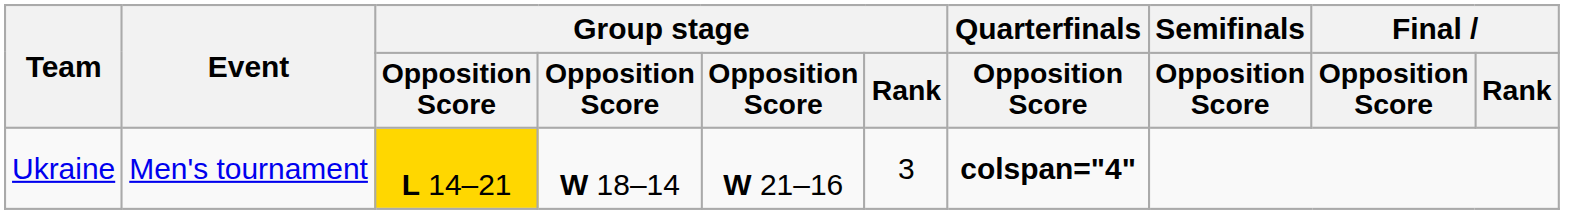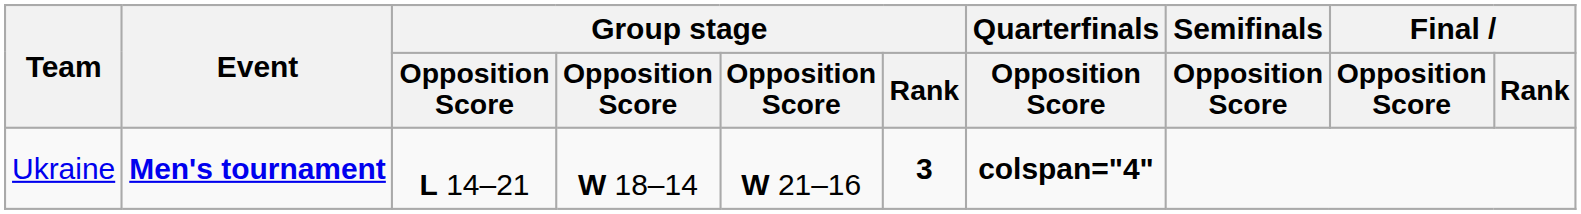(249, 169) normal -> (258, 169) bold
(457, 186) gold background -> (475, 186) no background
(906, 169) normal -> (924, 169) bold
